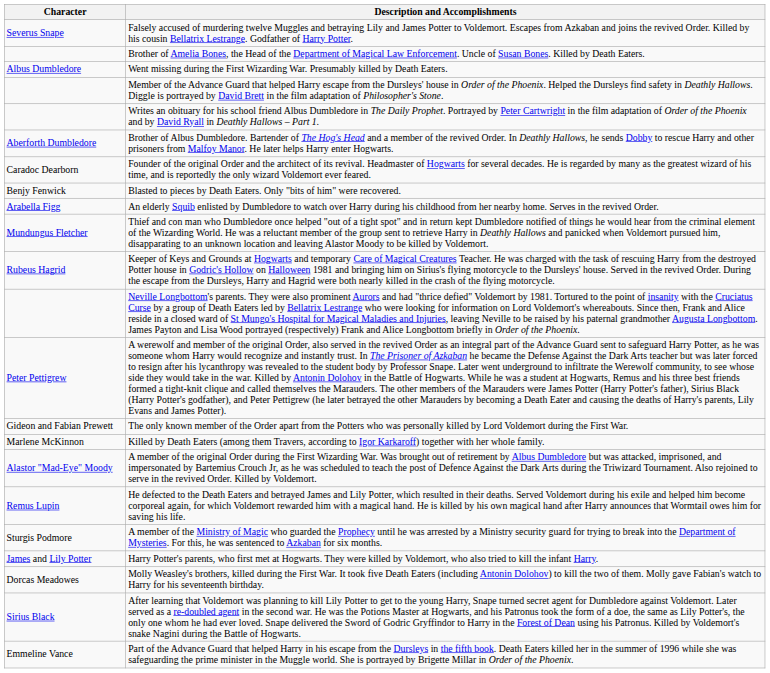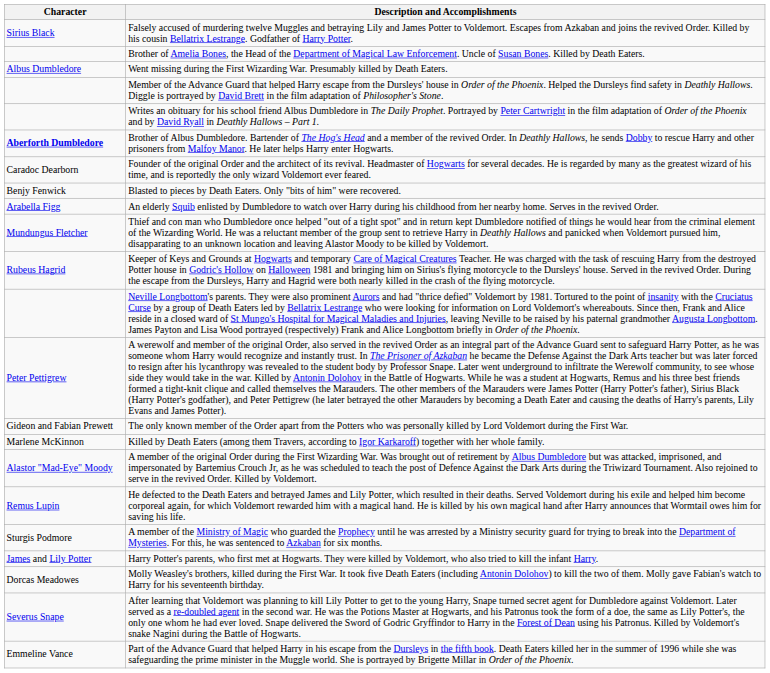(35, 33) Severus Snape -> (31, 33) Sirius Black
(51, 143) normal -> (55, 143) bold
(31, 617) Sirius Black -> (35, 617) Severus Snape
